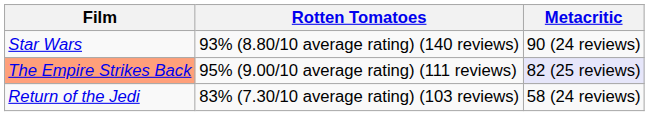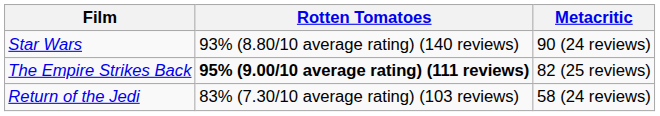(100, 70) lightsalmon background -> (100, 70) no background
(358, 70) normal -> (364, 70) bold
(584, 70) lavender background -> (594, 70) no background
